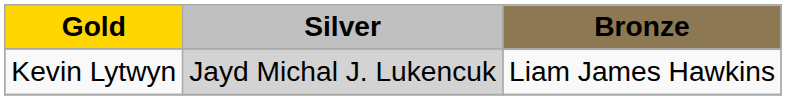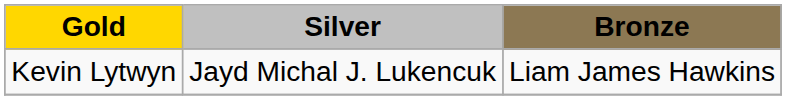(343, 71) lightgrey background -> (343, 71) no background
